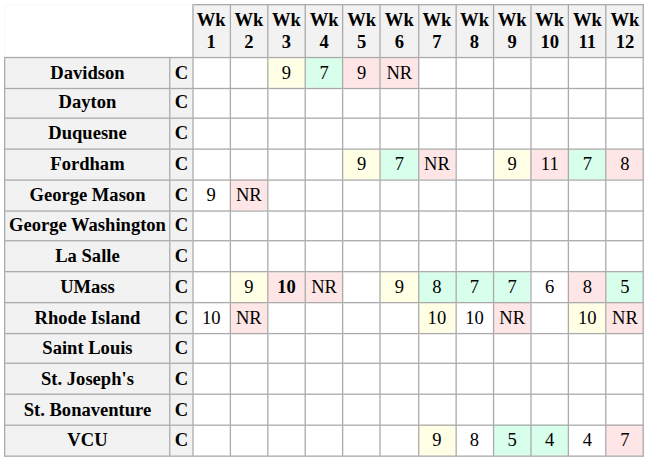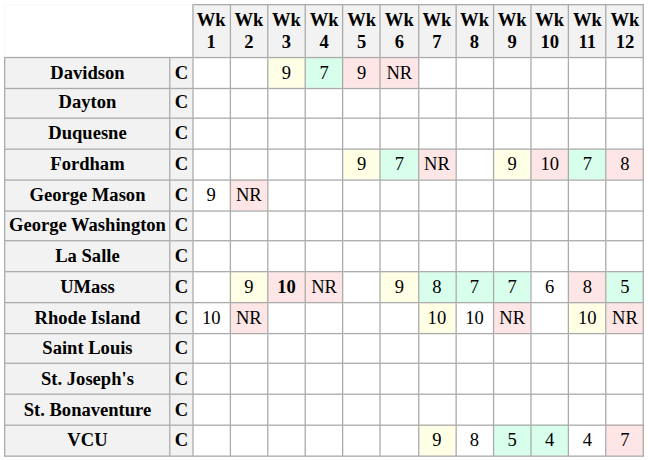(550, 164) 11 -> (550, 164) 10
